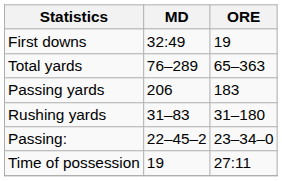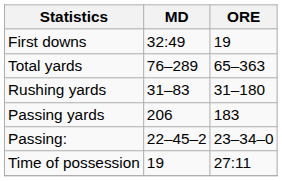rows swapped: (57, 114) <-> (56, 90)
